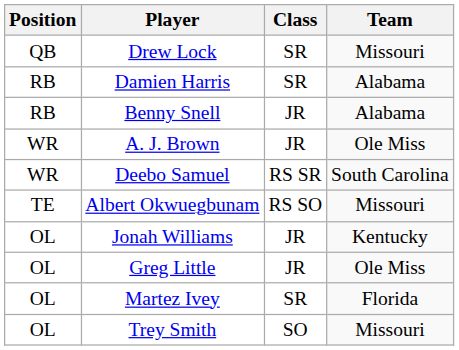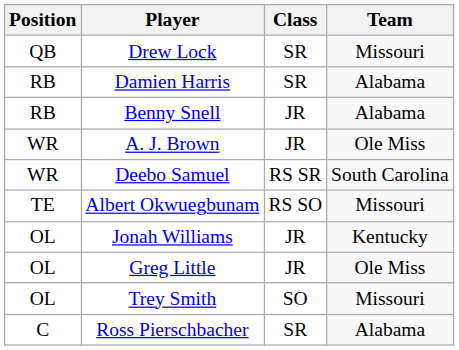- row: (172, 298)
+ row: (172, 329)
